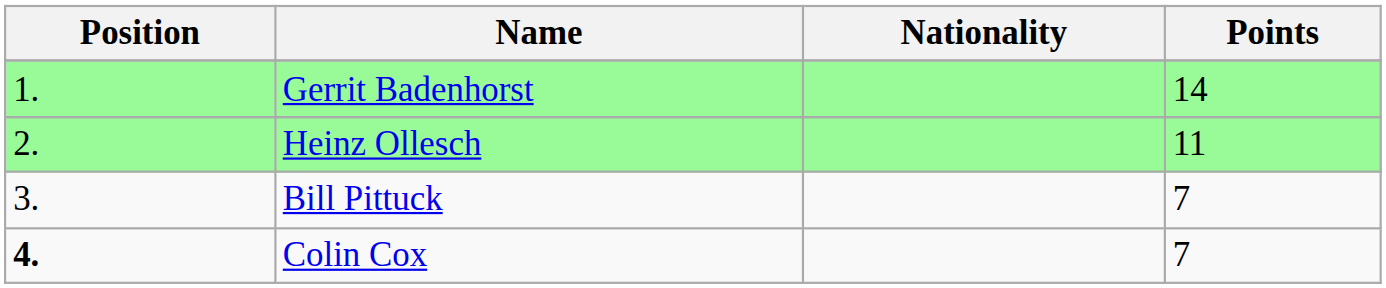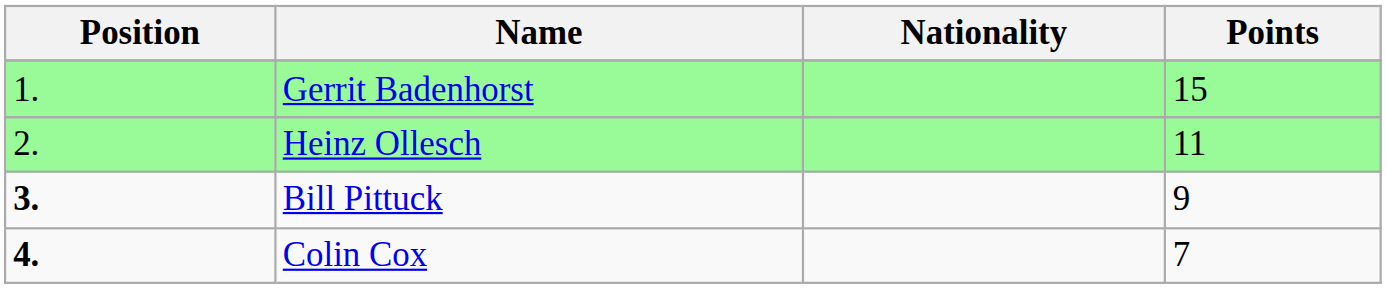(1190, 88) 14 -> (1190, 88) 15
(26, 198) normal -> (26, 198) bold
(1181, 198) 7 -> (1181, 198) 9
